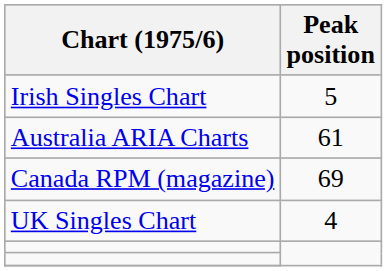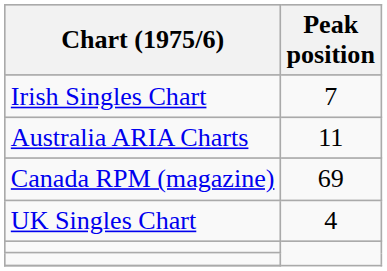(331, 95) 5 -> (331, 95) 7
(331, 137) 61 -> (331, 137) 11
